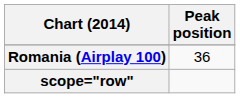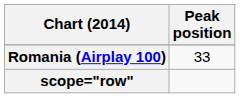(202, 57) 36 -> (202, 57) 33
